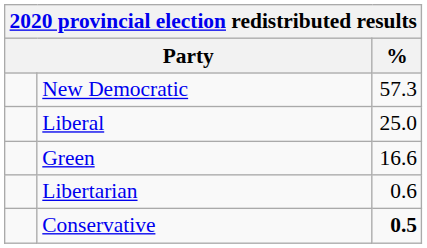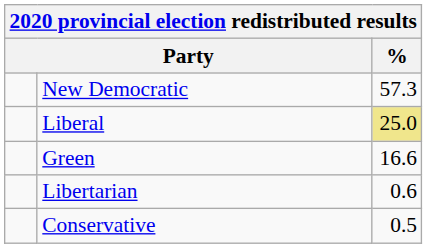(398, 123) no background -> (398, 123) khaki background
(404, 225) bold -> (404, 225) normal
